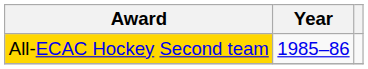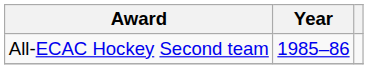(139, 48) gold background -> (139, 48) no background
